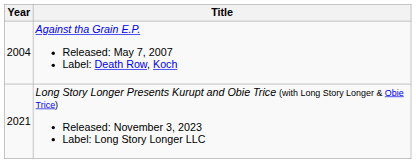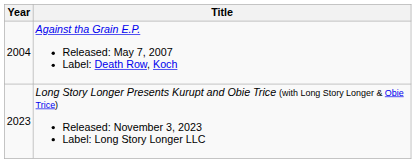(19, 121) 2021 -> (19, 121) 2023
